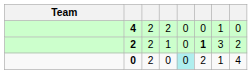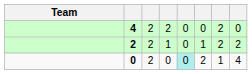(221, 28) 1 -> (221, 28) 2
(203, 45) bold -> (203, 45) normal
(221, 45) 3 -> (221, 45) 2
